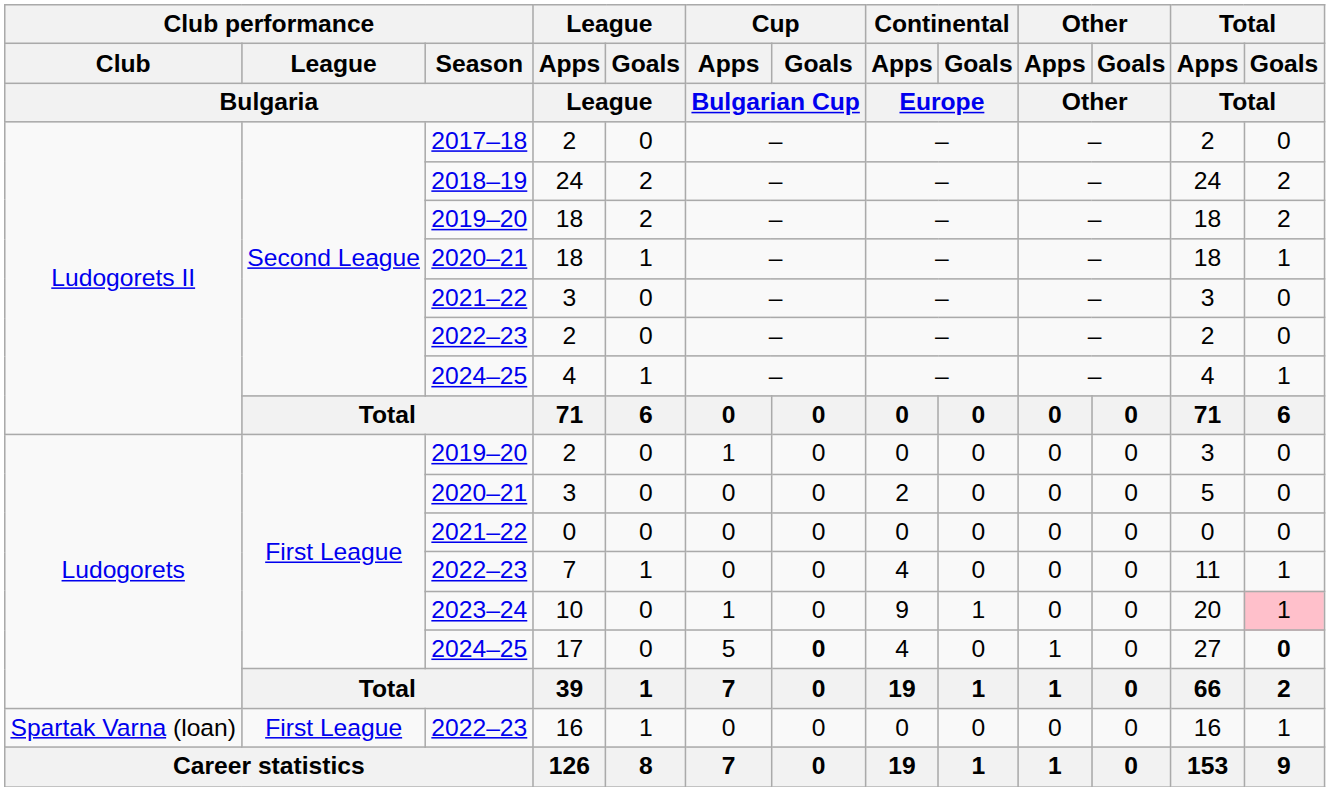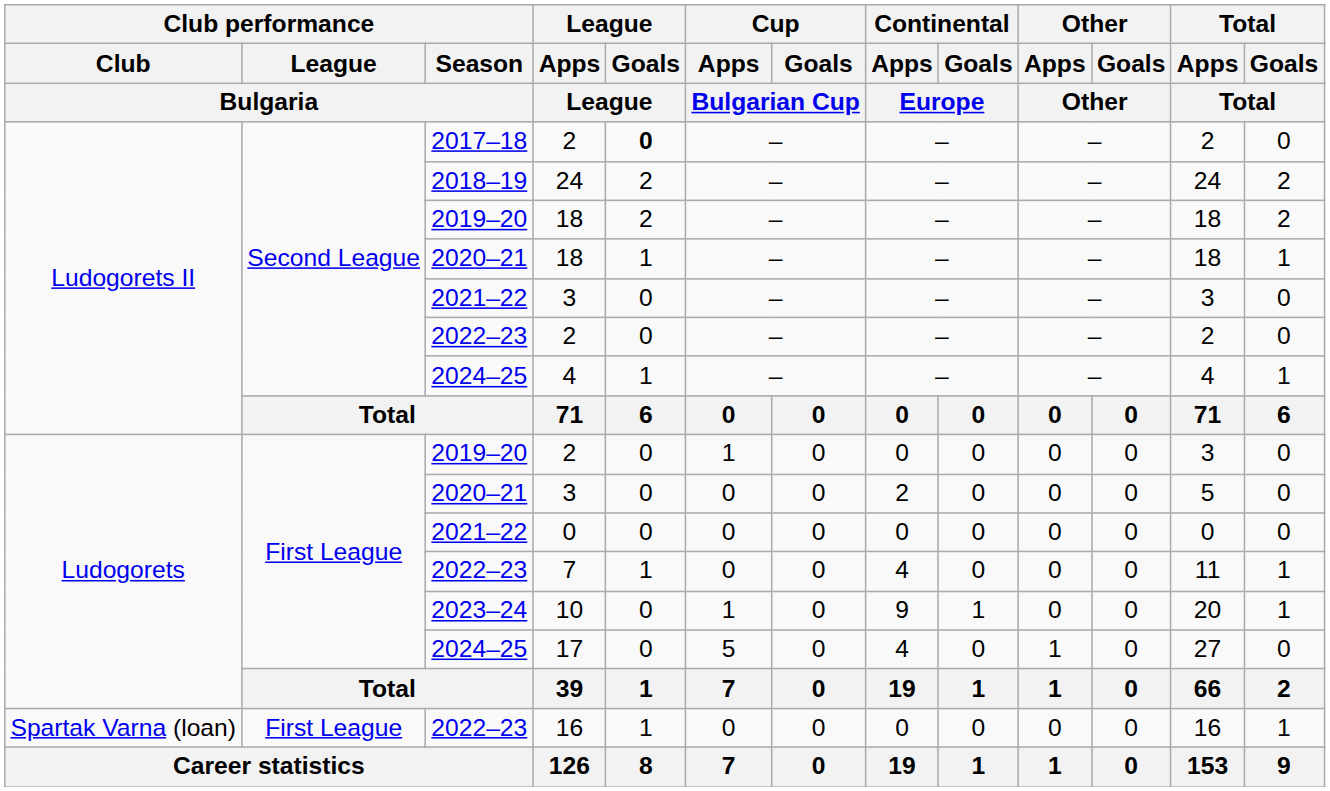(646, 141) normal -> (646, 141) bold
(1284, 610) pink background -> (1284, 610) no background
(819, 649) bold -> (819, 649) normal
(1284, 649) bold -> (1284, 649) normal
